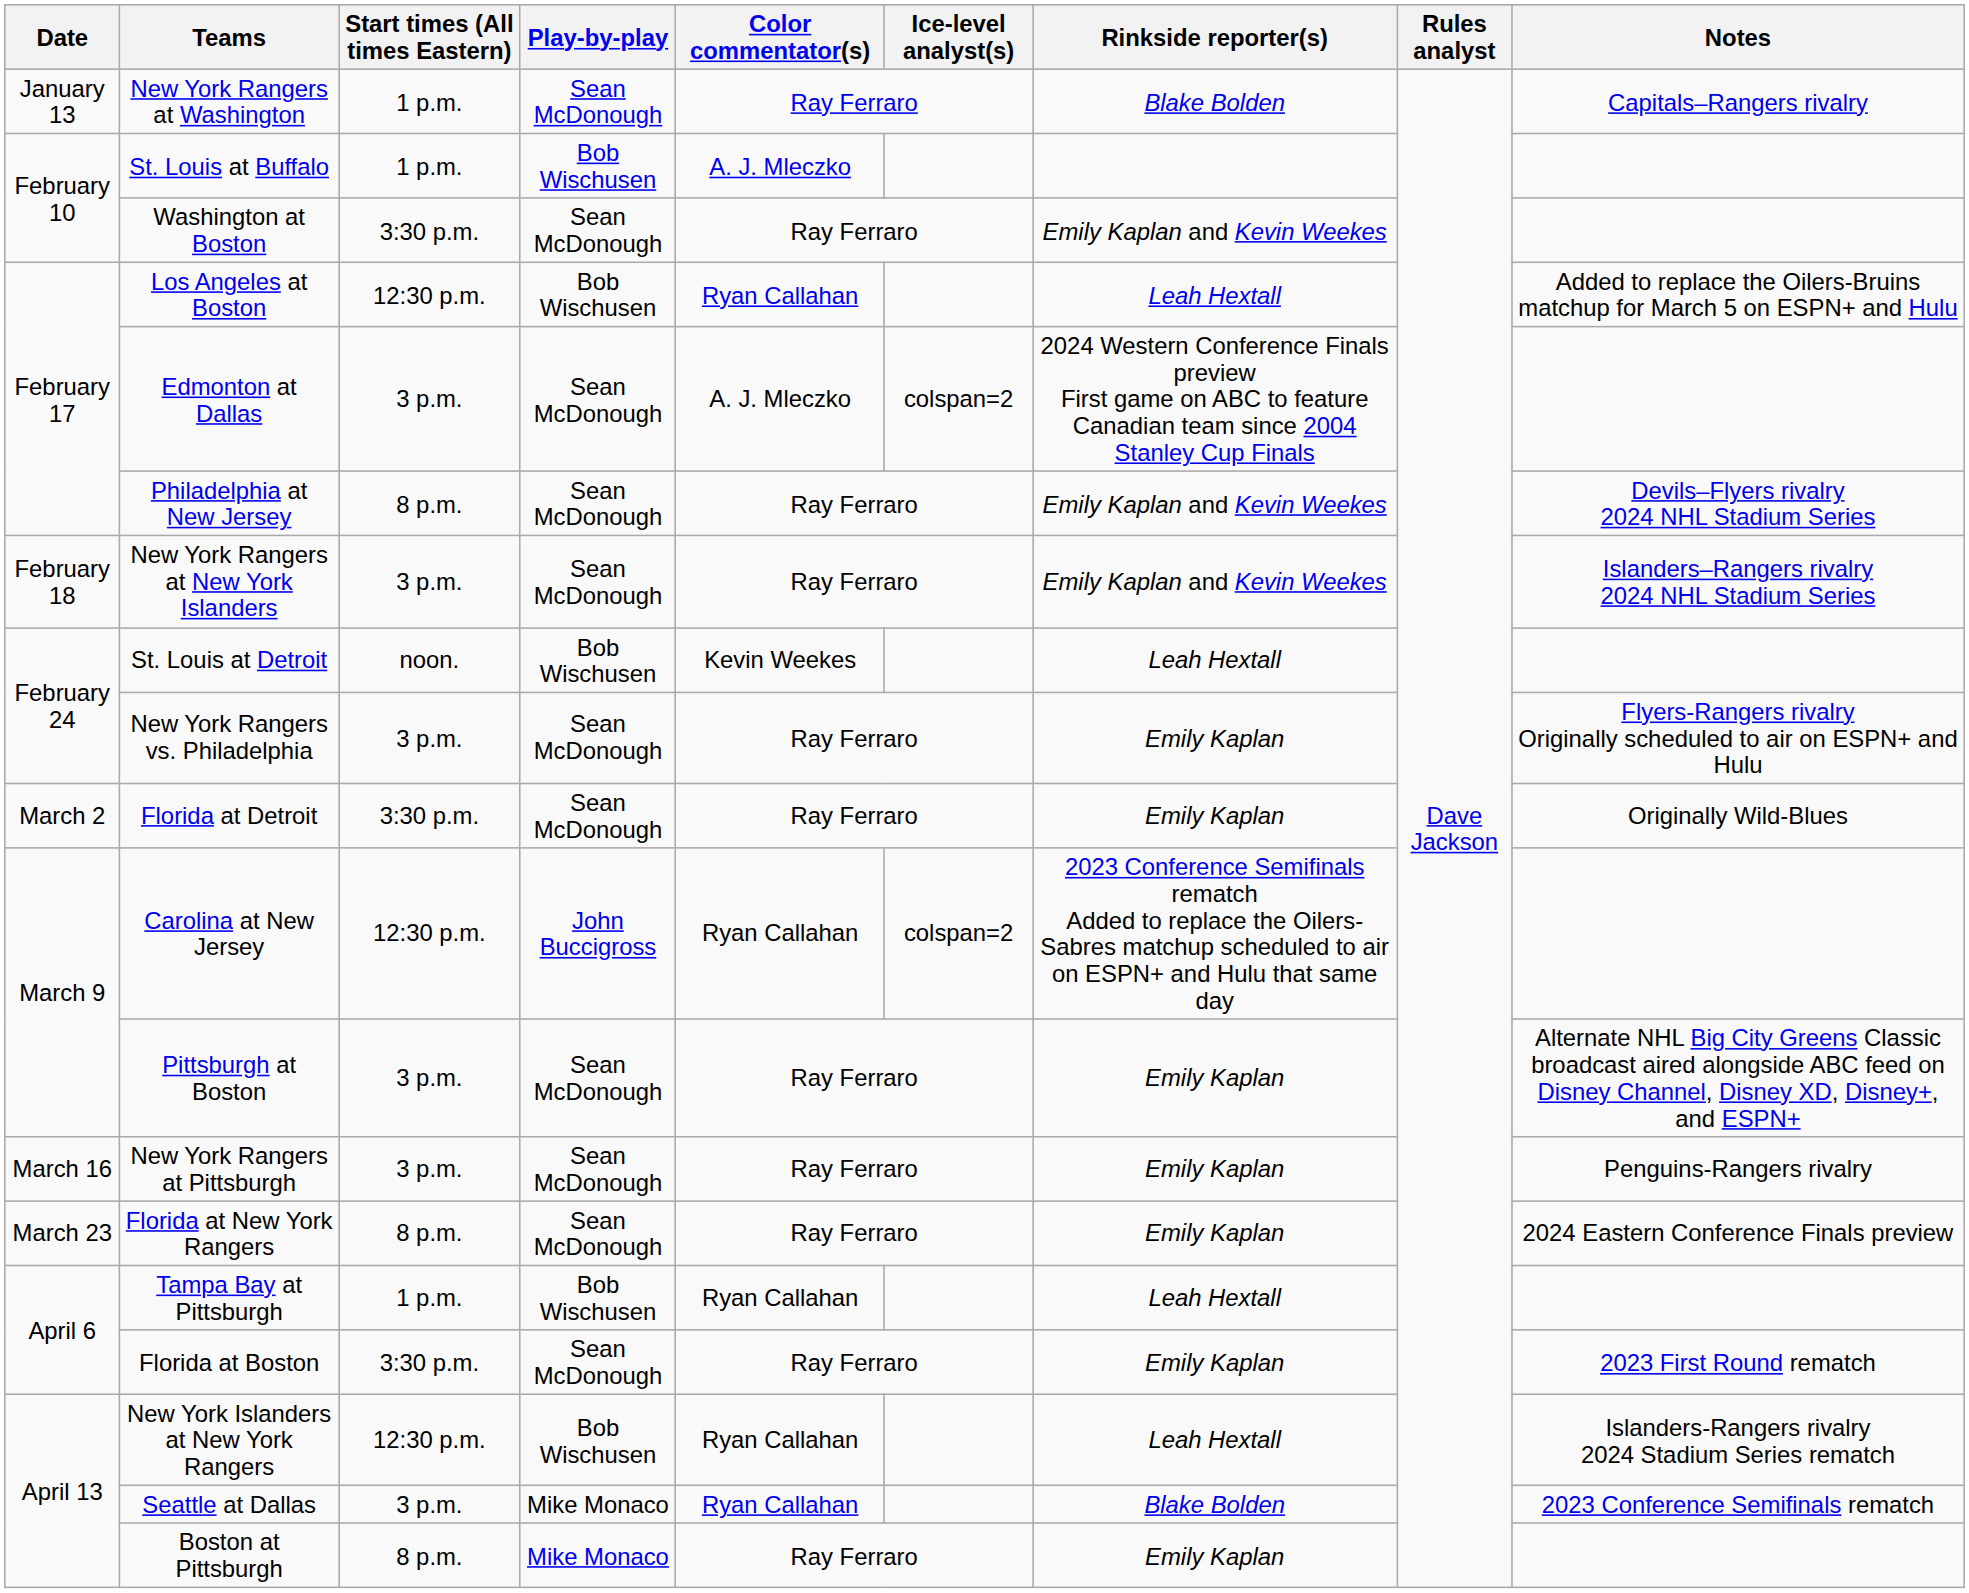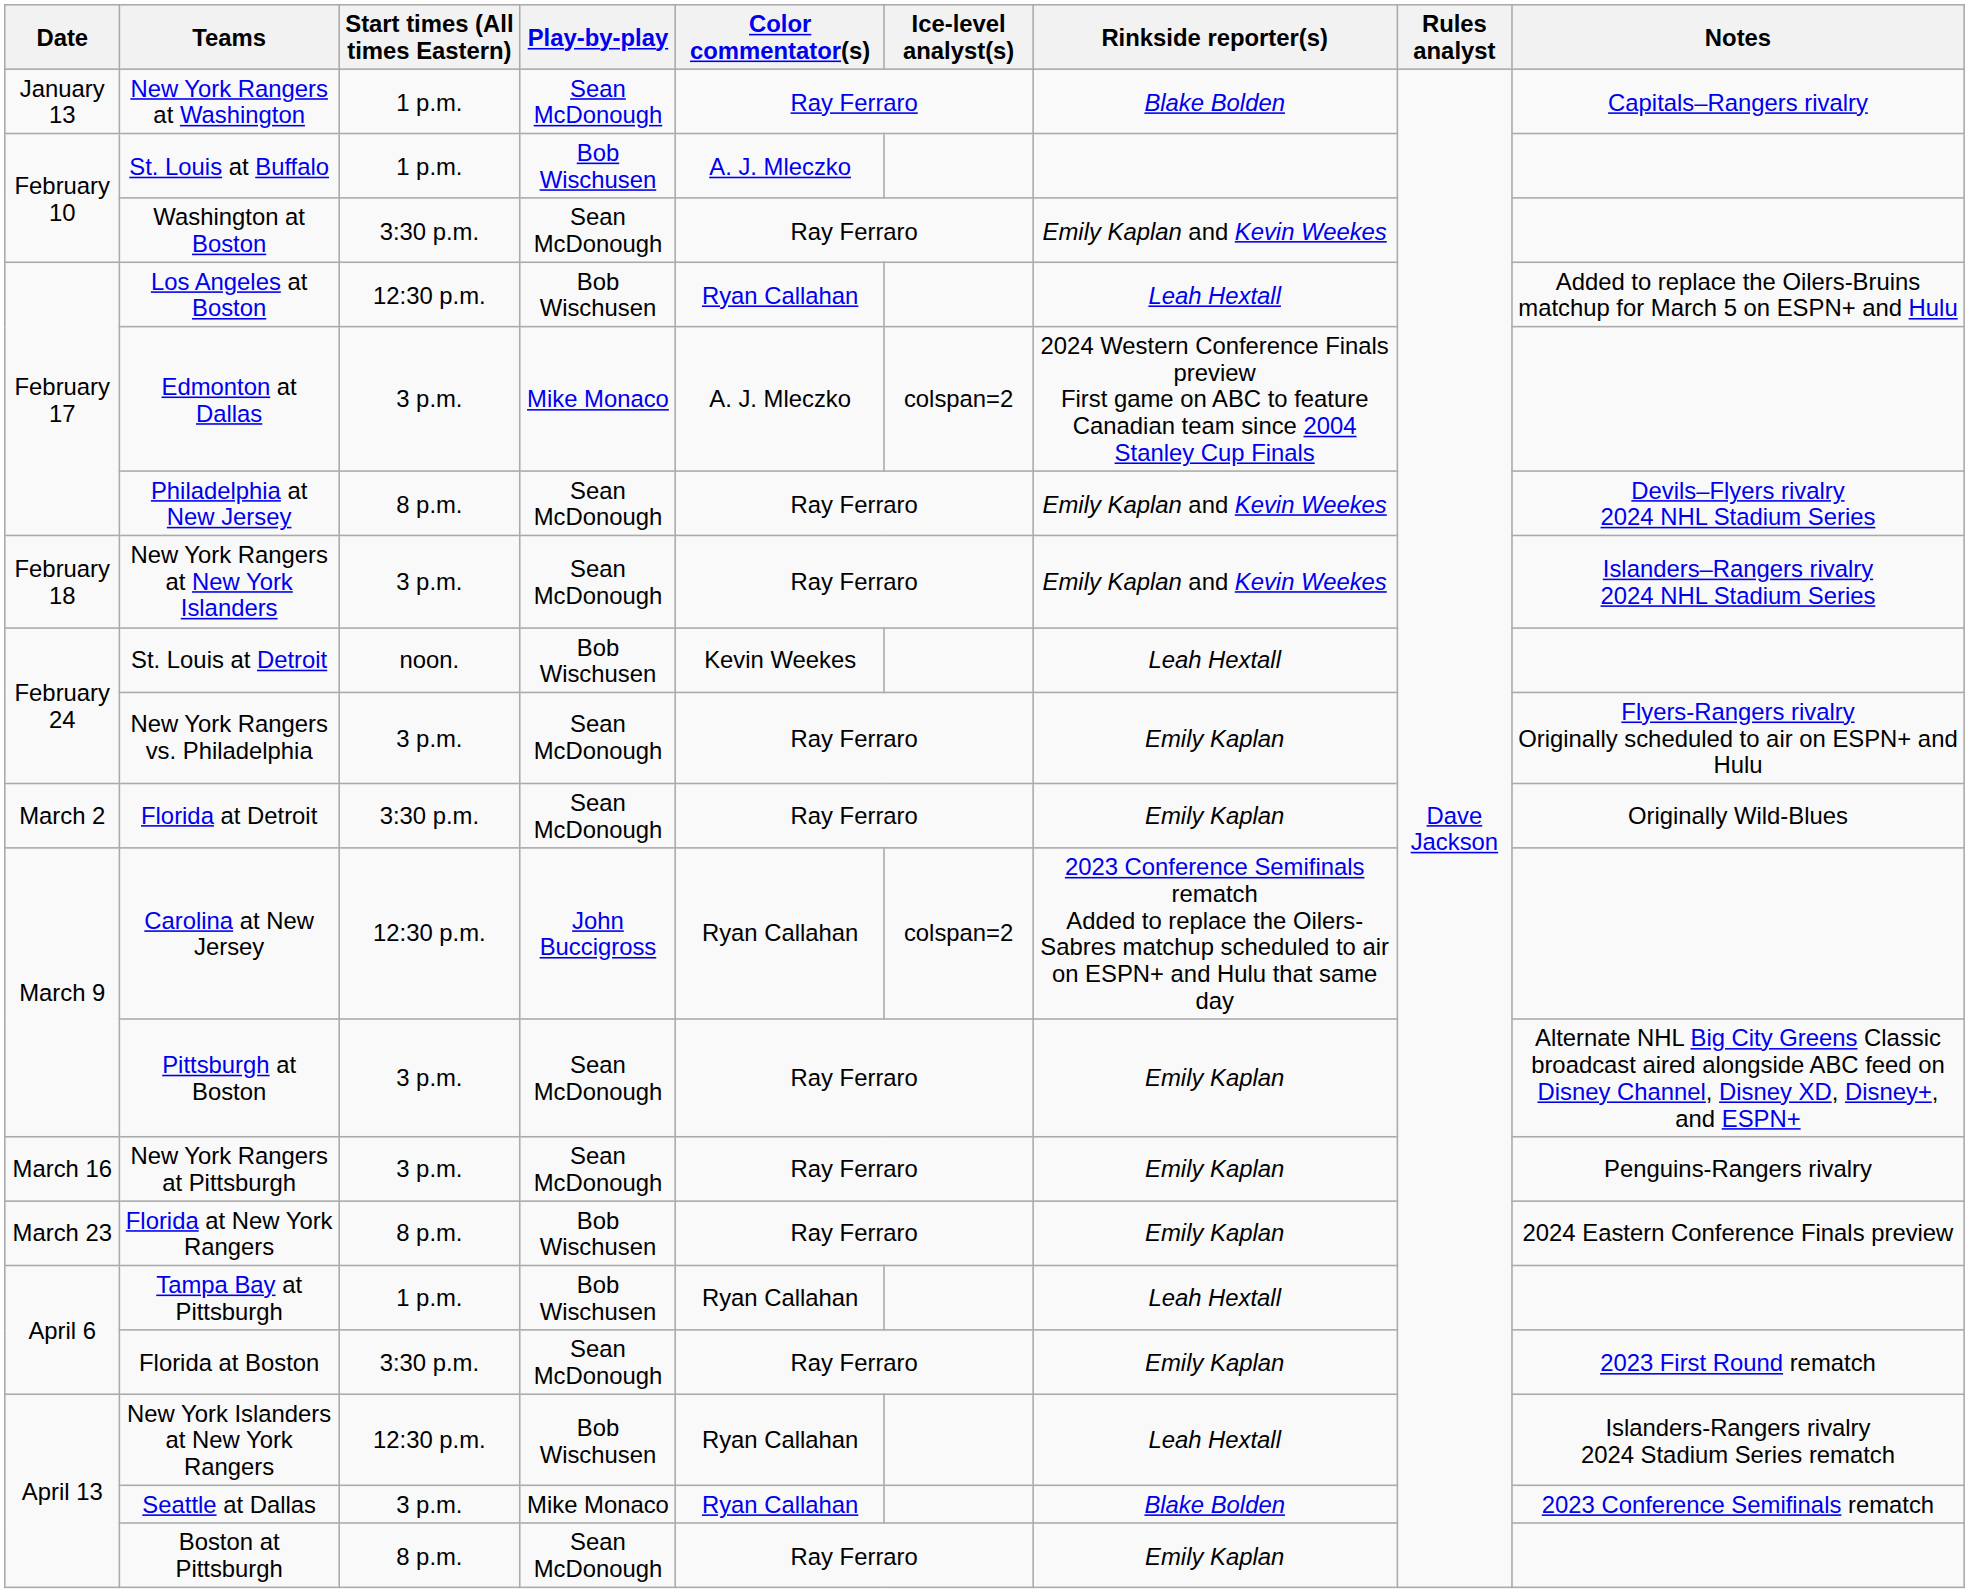(598, 400) Sean McDonough -> (598, 400) Mike Monaco
(598, 1233) Sean McDonough -> (598, 1233) Bob Wischusen
(598, 1556) Mike Monaco -> (598, 1556) Sean McDonough
